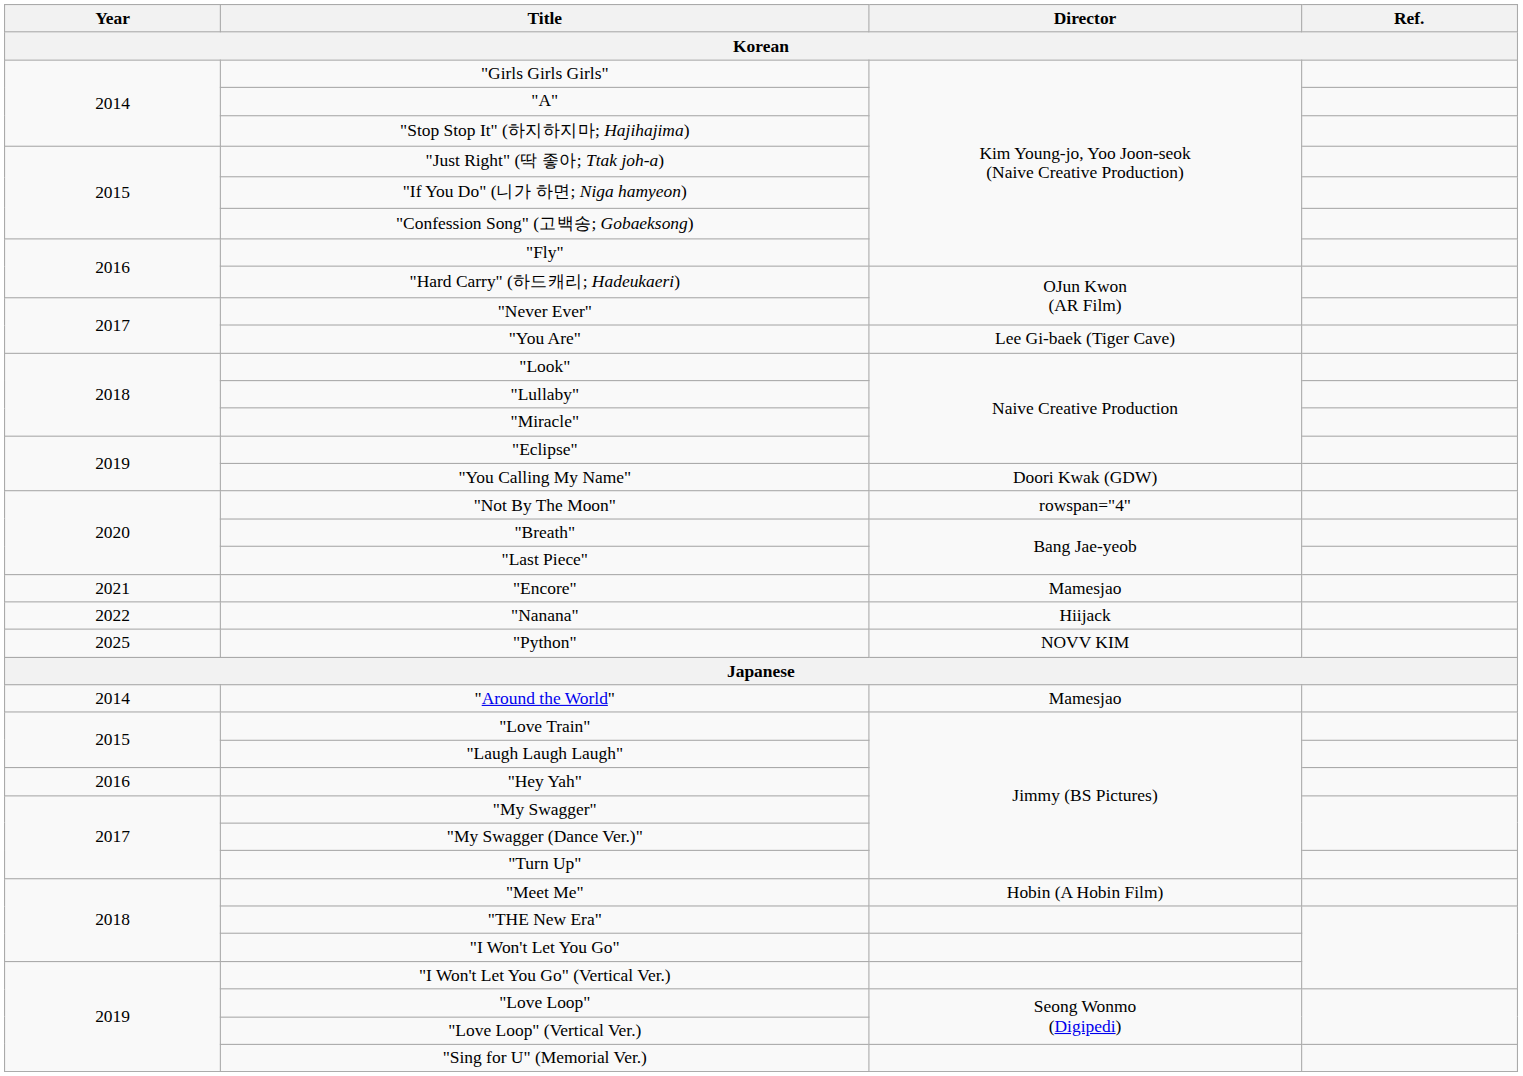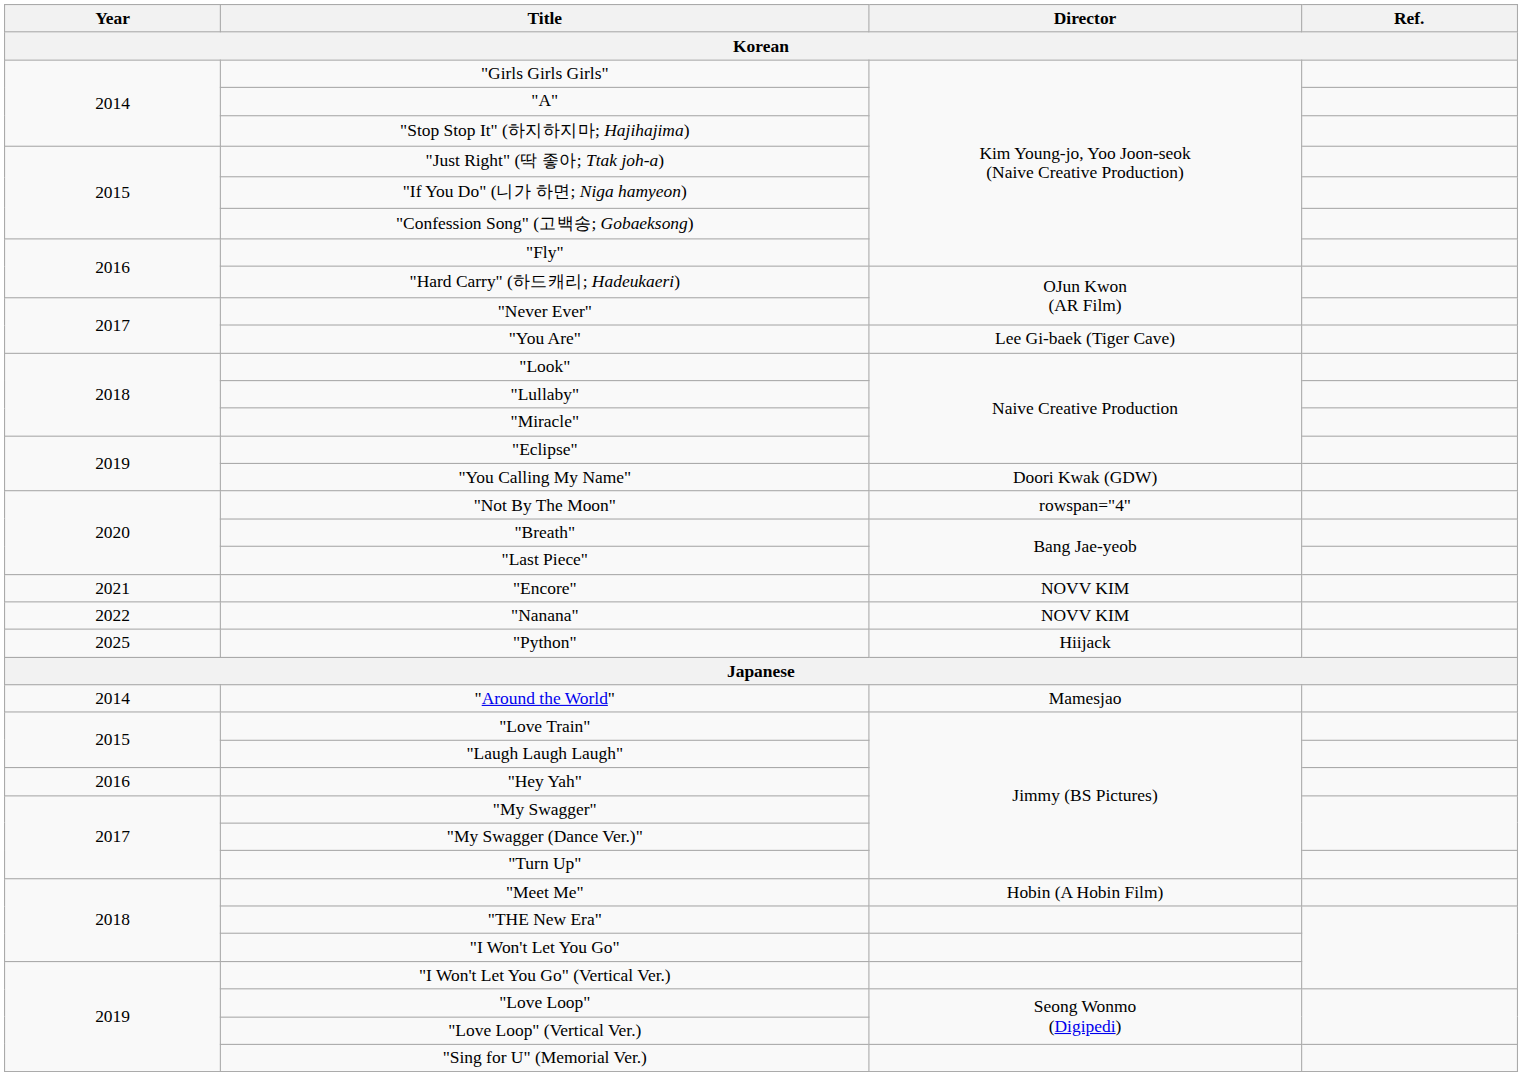(1085, 587) Mamesjao -> (1085, 587) NOVV KIM
(1085, 615) Hiijack -> (1085, 615) NOVV KIM
(1085, 643) NOVV KIM -> (1085, 643) Hiijack
